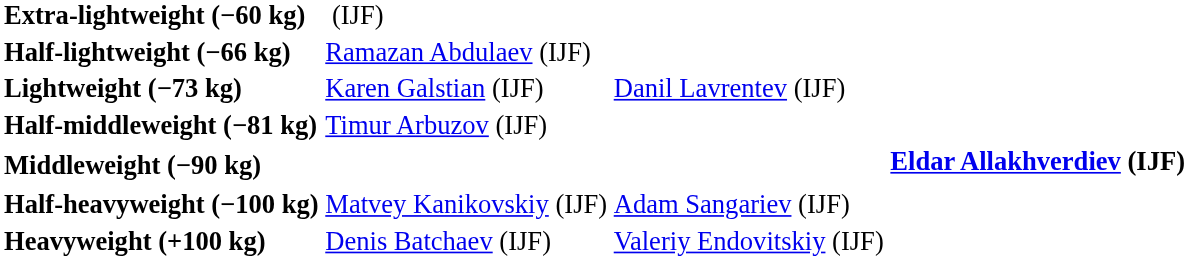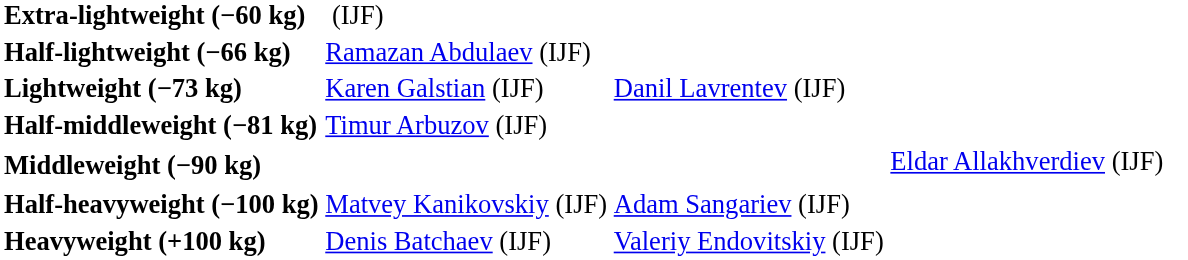(1038, 161) bold -> (1027, 161) normal
